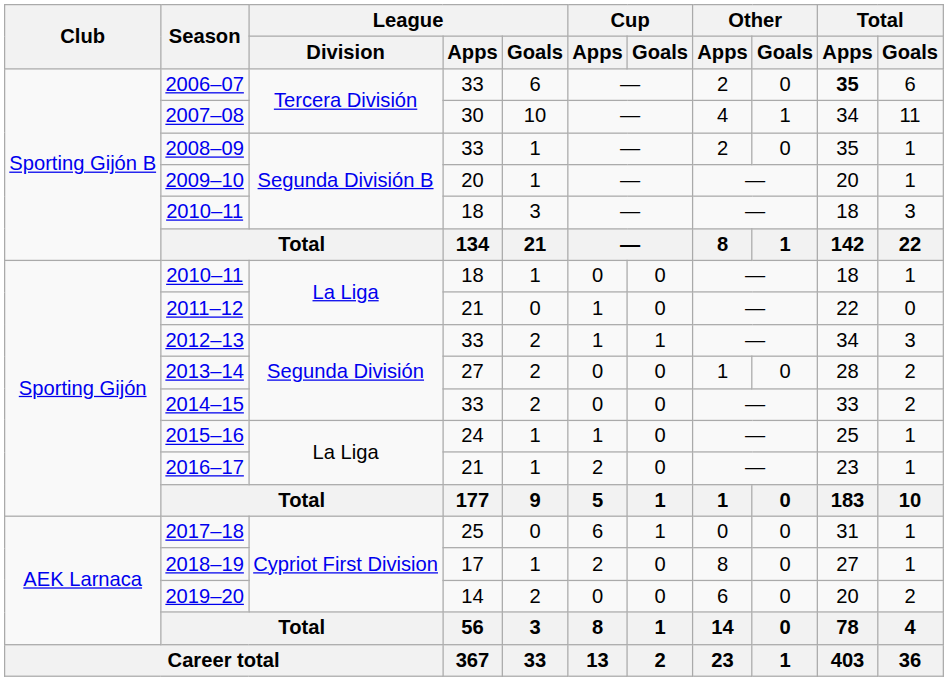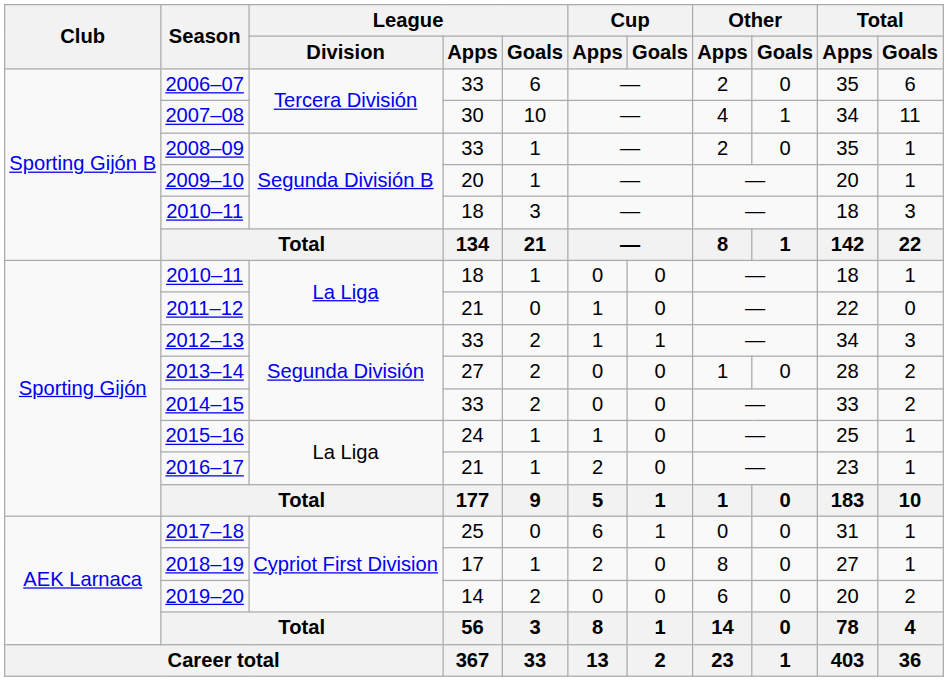(848, 84) bold -> (848, 84) normal
